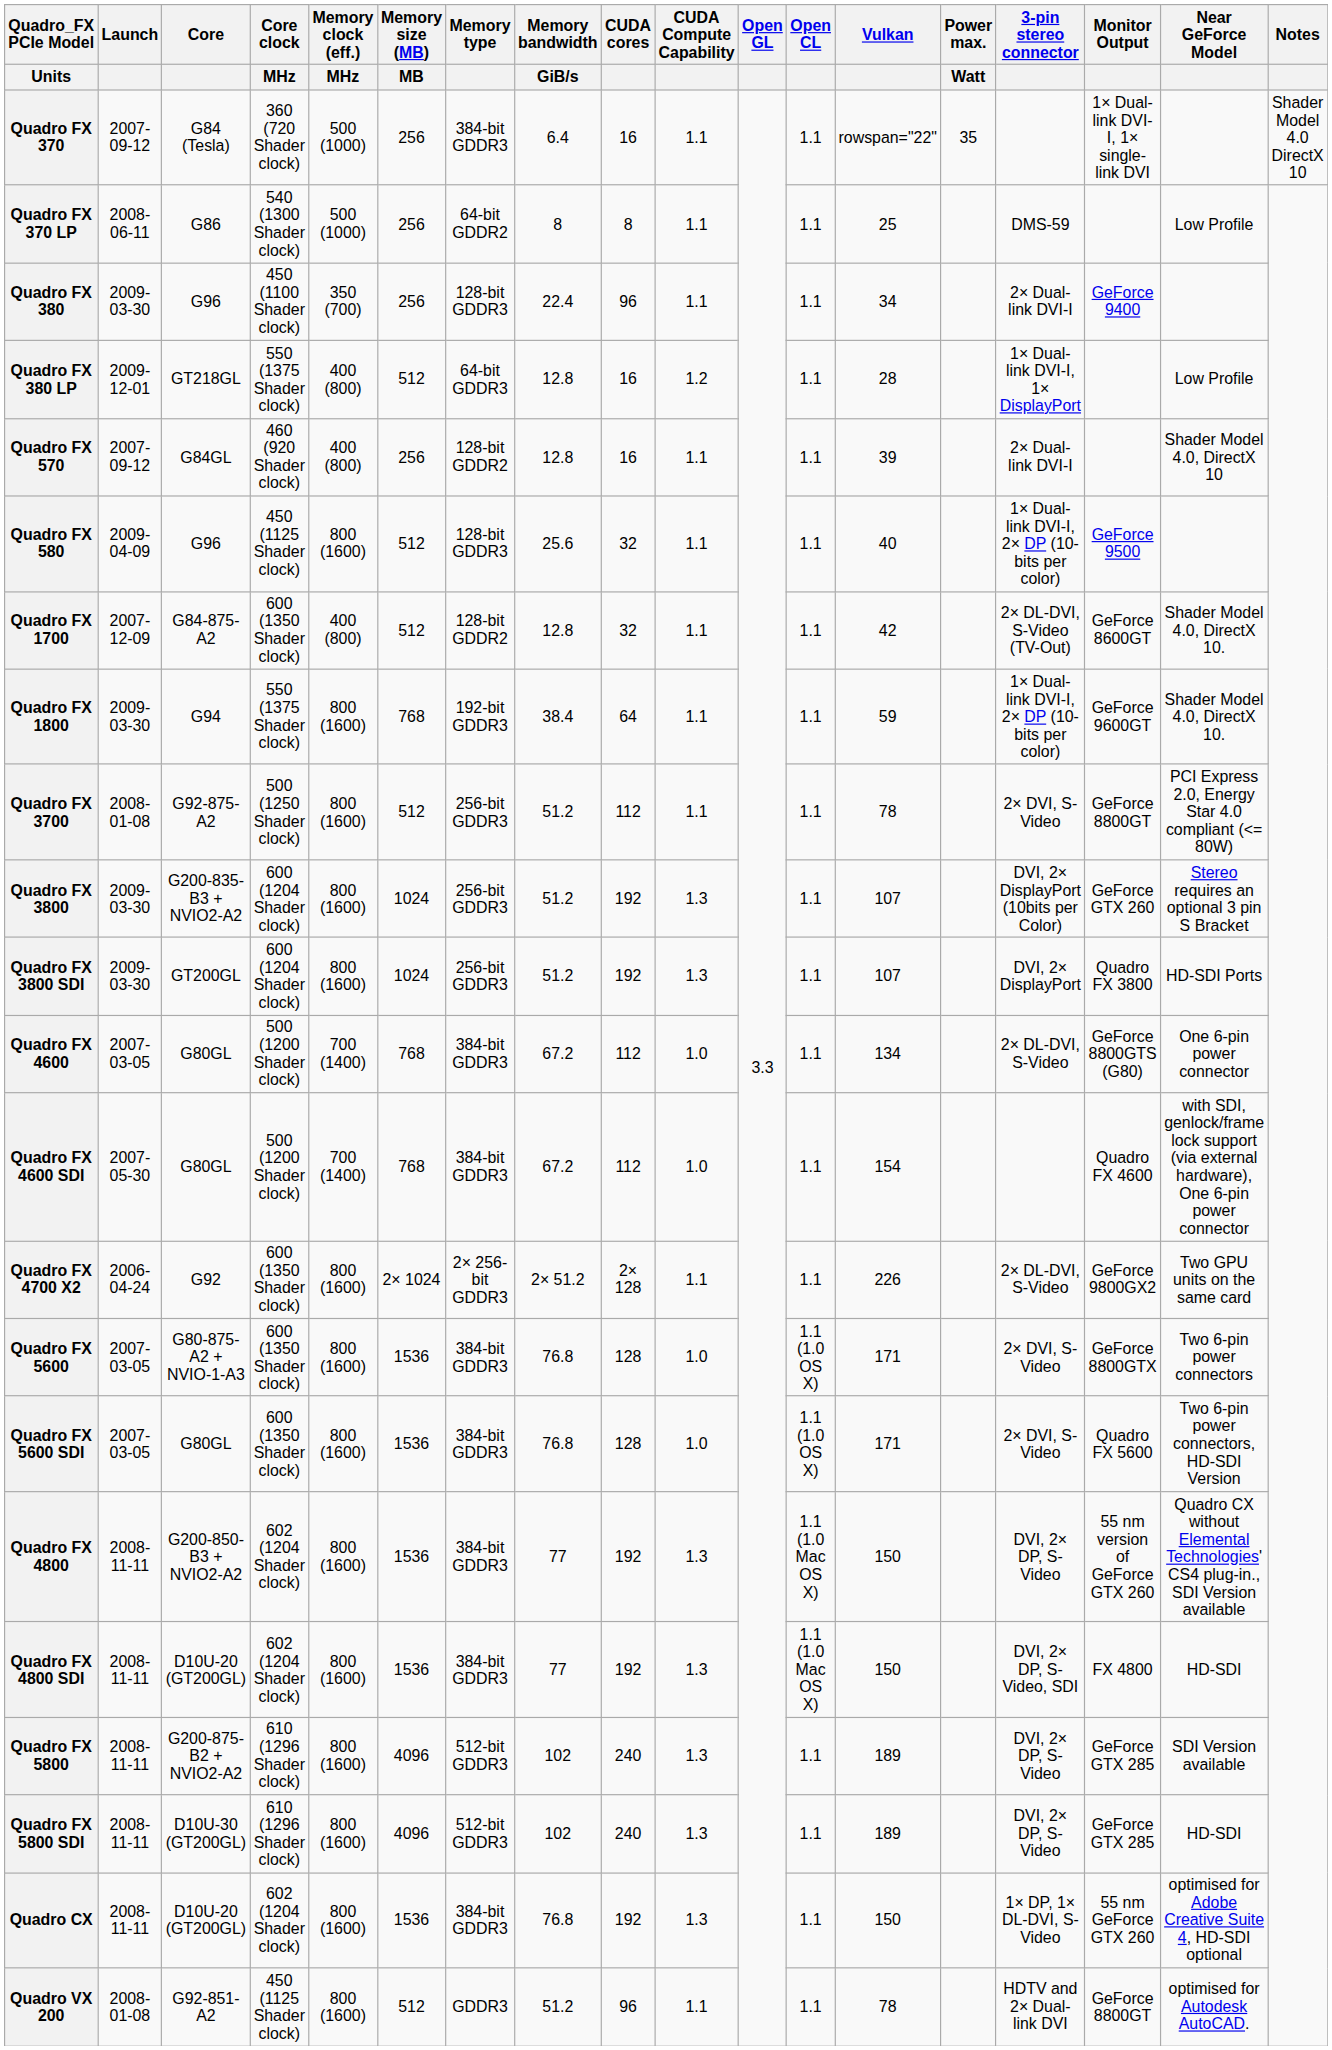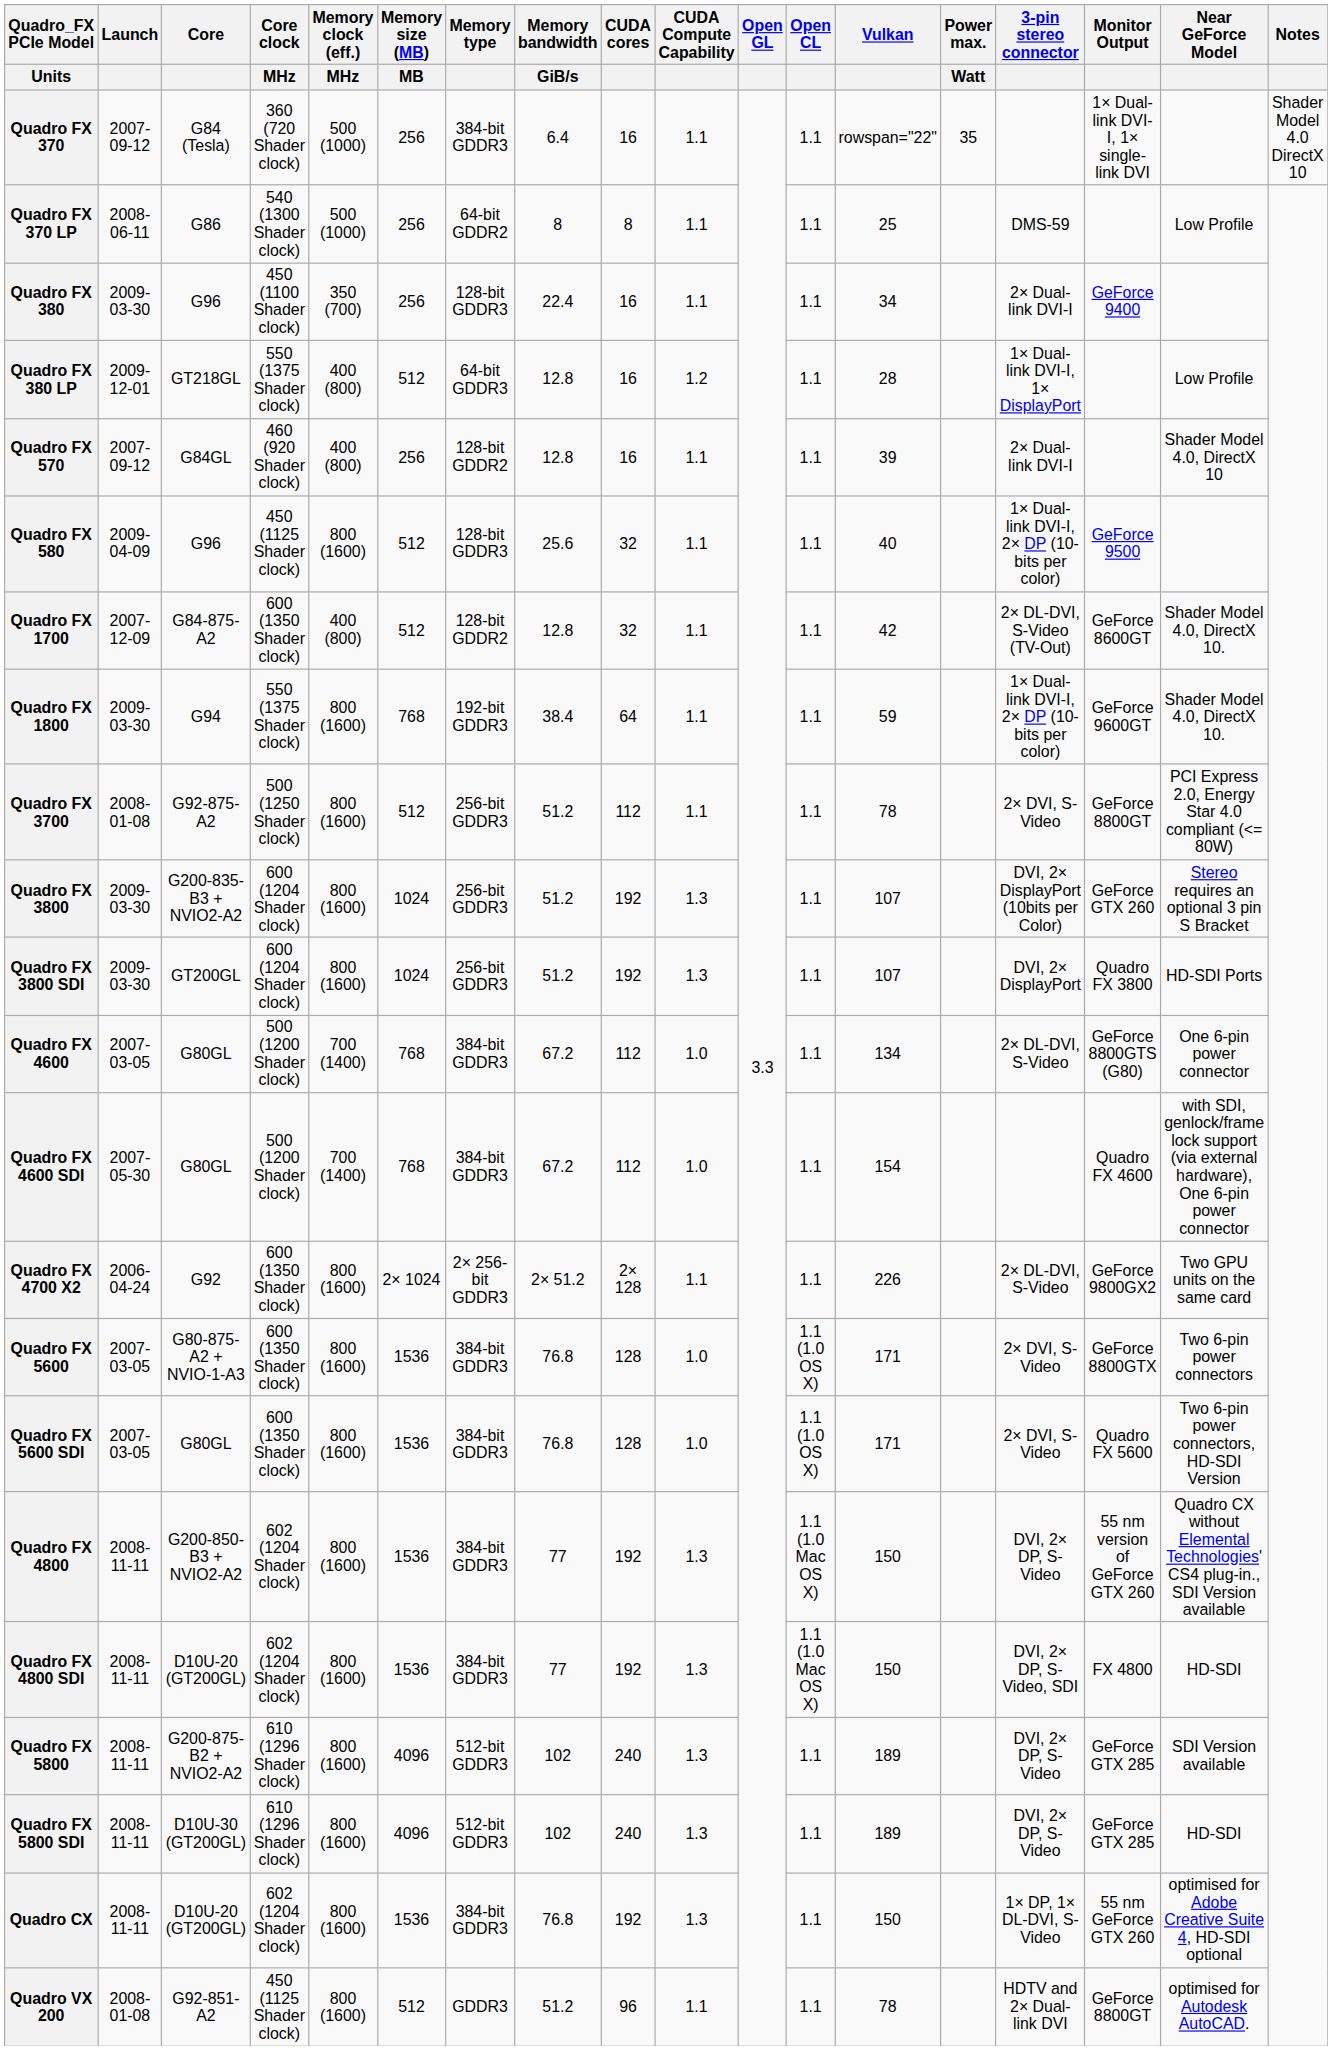(628, 301) 96 -> (628, 301) 16
